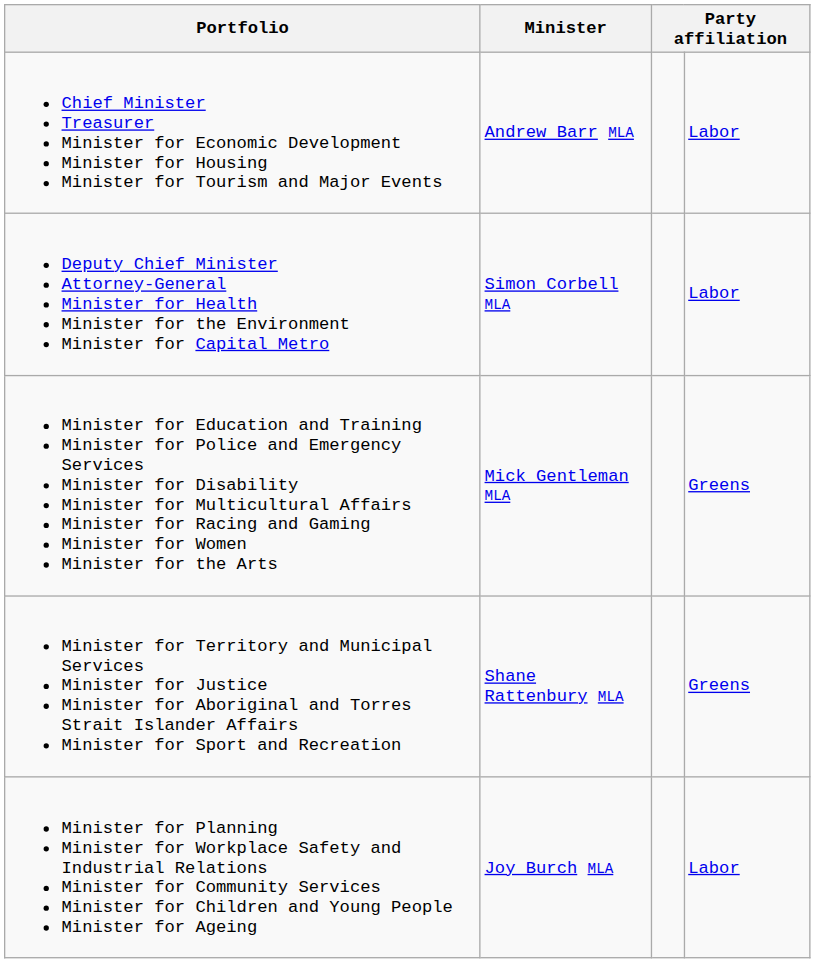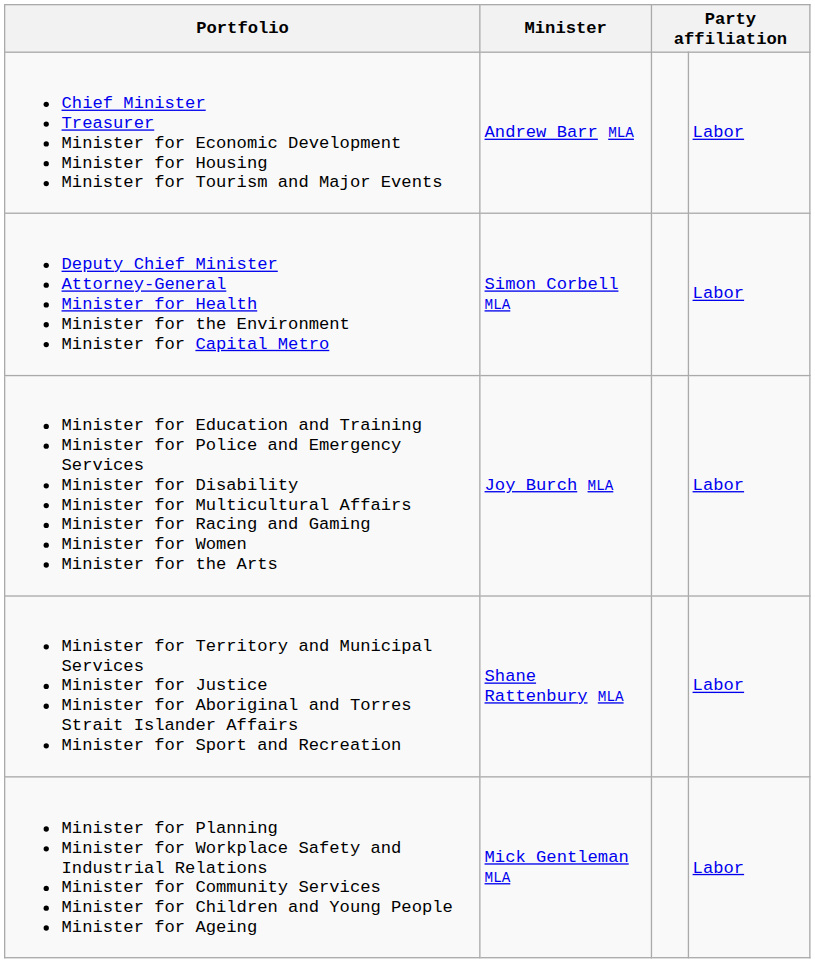(557, 485) Mick Gentleman MLA -> (549, 485) Joy Burch MLA
(719, 485) Greens -> (718, 485) Labor
(719, 686) Greens -> (718, 686) Labor
(549, 867) Joy Burch MLA -> (557, 867) Mick Gentleman MLA
